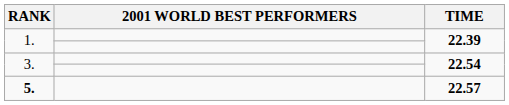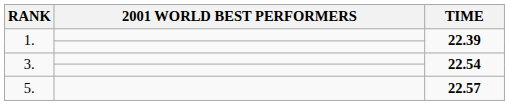(29, 88) bold -> (29, 88) normal
